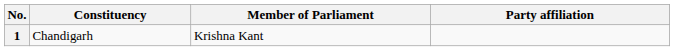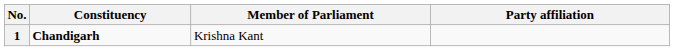(63, 35) normal -> (66, 35) bold
